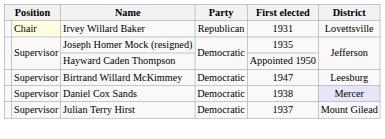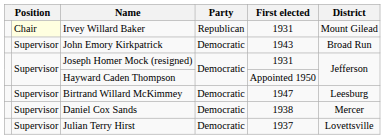(349, 28) Lovettsville -> (349, 28) Mount Gilead
+ row: (113, 45)
(283, 45) 1935 -> (283, 61) 1931
(349, 93) lavender background -> (349, 110) no background
(349, 110) Mount Gilead -> (349, 126) Lovettsville
